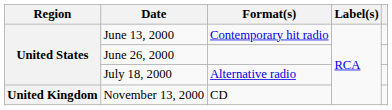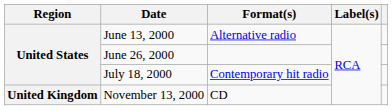(269, 34) Contemporary hit radio -> (253, 34) Alternative radio
(253, 74) Alternative radio -> (269, 74) Contemporary hit radio
